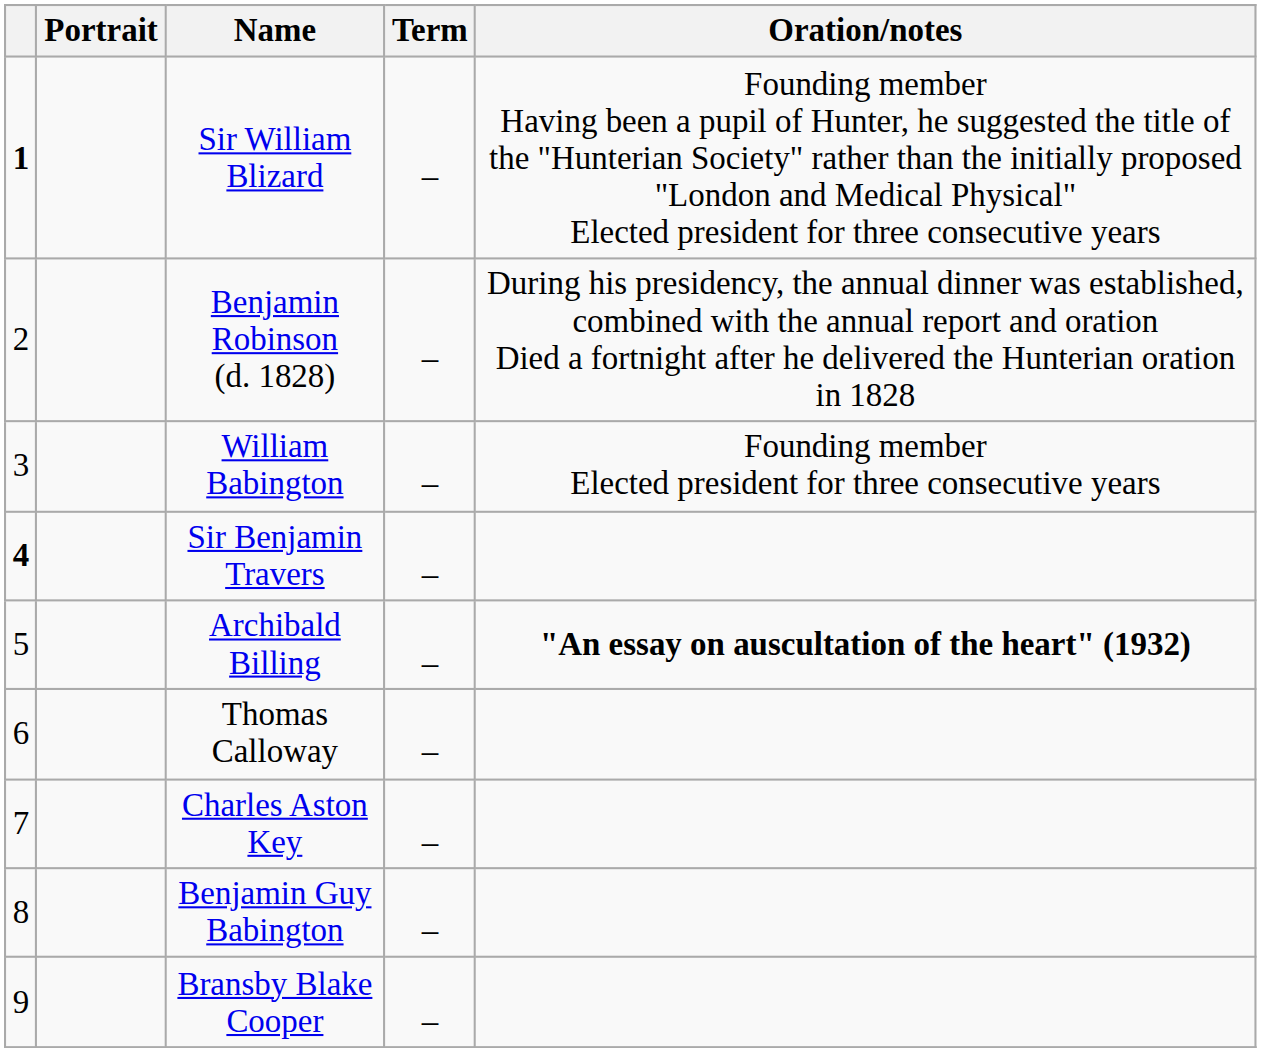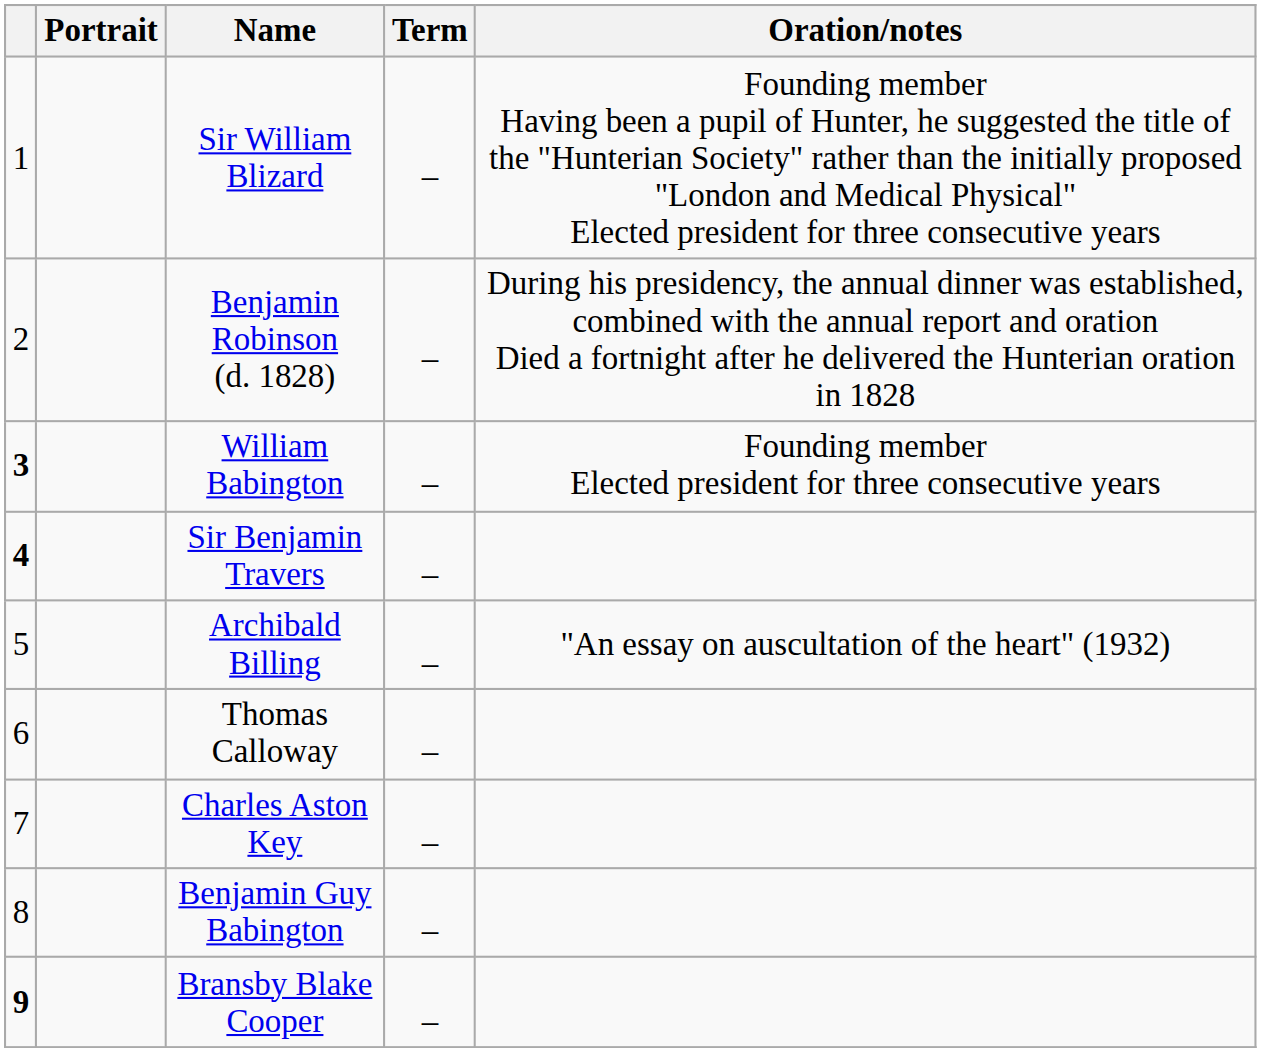(21, 157) bold -> (21, 157) normal
(21, 465) normal -> (21, 465) bold
(865, 644) bold -> (865, 644) normal
(21, 1001) normal -> (21, 1001) bold
